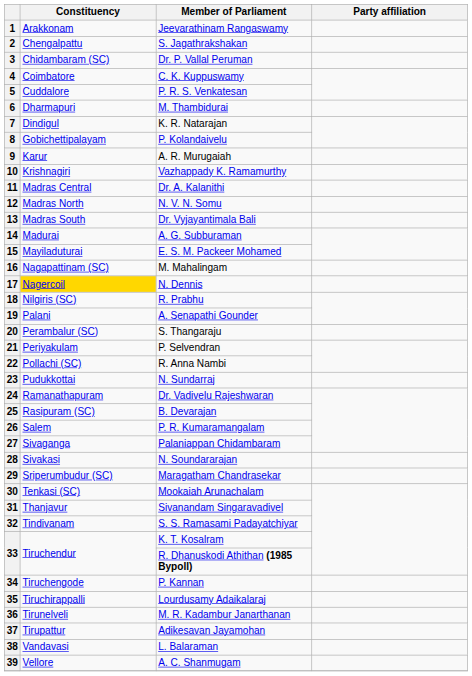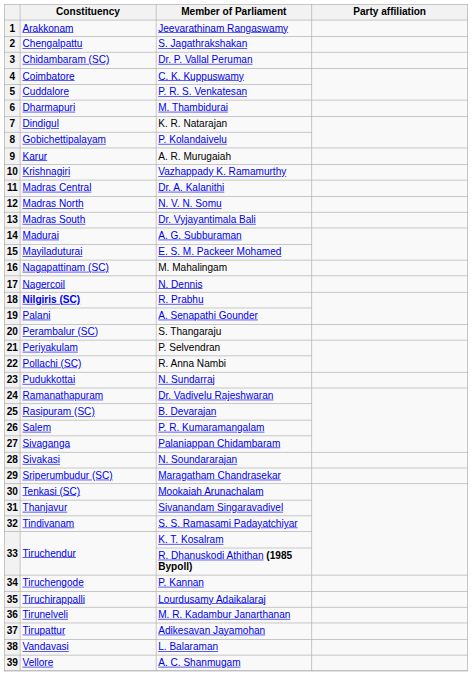(44, 284) gold background -> (44, 284) no background
(49, 300) normal -> (51, 300) bold
